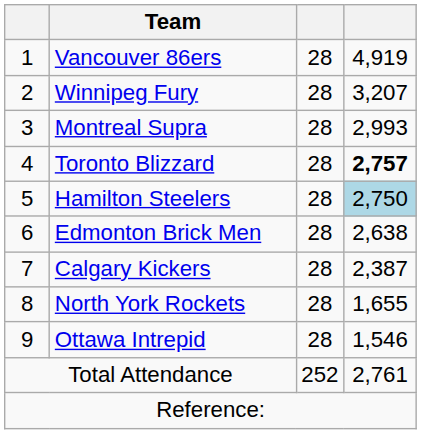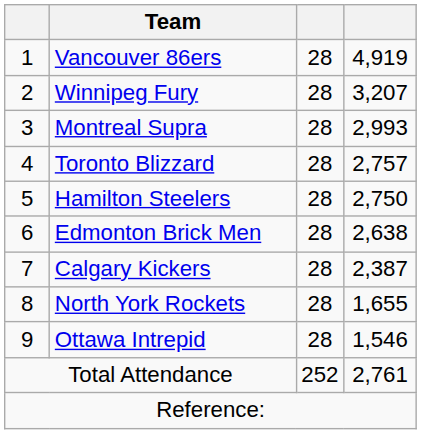(380, 163) bold -> (380, 163) normal
(380, 198) lightblue background -> (380, 198) no background
